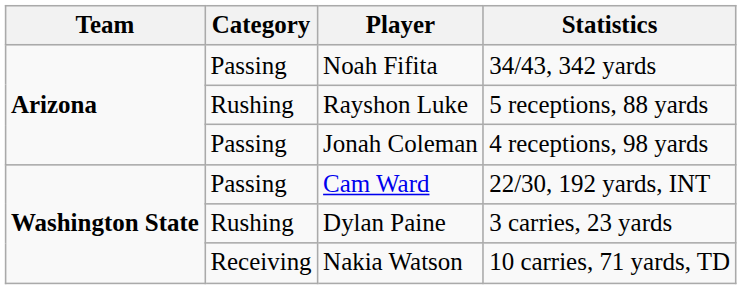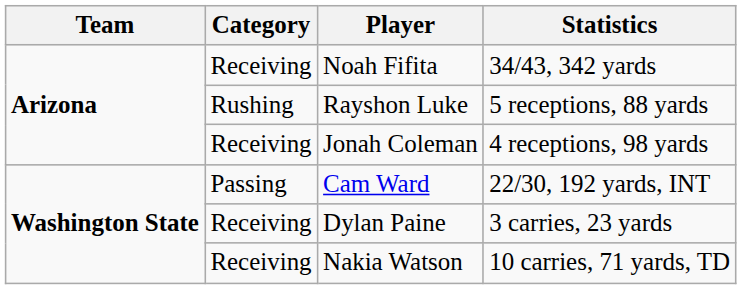(249, 64) Passing -> (261, 64) Receiving
(249, 144) Passing -> (261, 144) Receiving
(252, 223) Rushing -> (261, 223) Receiving
